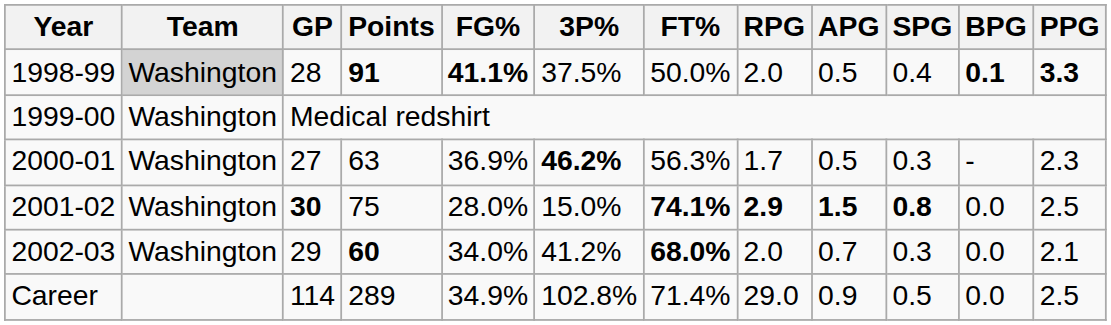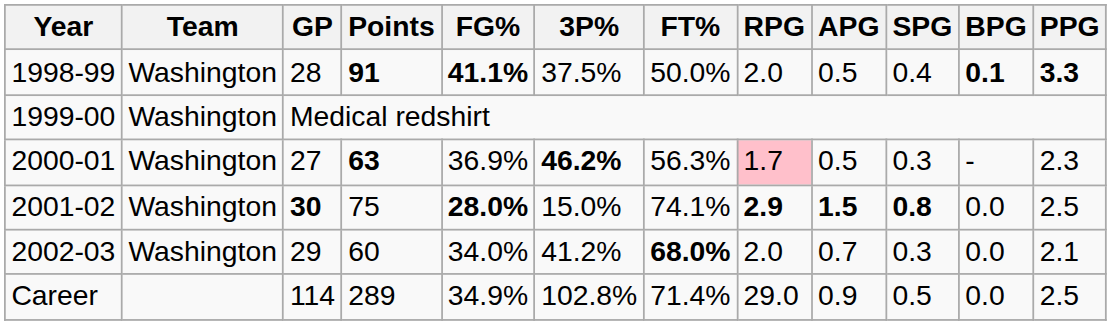(203, 71) lightgrey background -> (203, 71) no background
(364, 161) normal -> (364, 161) bold
(763, 161) no background -> (763, 161) pink background
(488, 206) normal -> (488, 206) bold
(690, 206) bold -> (690, 206) normal
(364, 251) bold -> (364, 251) normal
